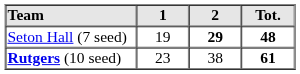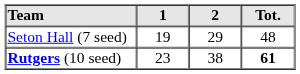(215, 36) bold -> (215, 36) normal
(268, 36) bold -> (268, 36) normal
